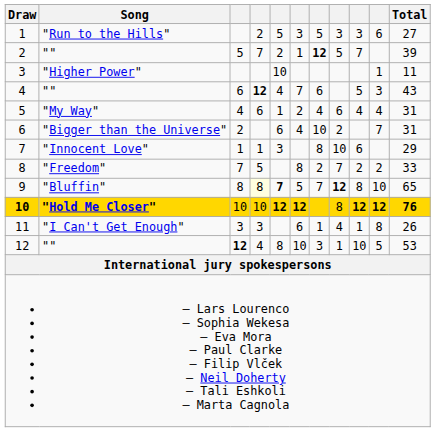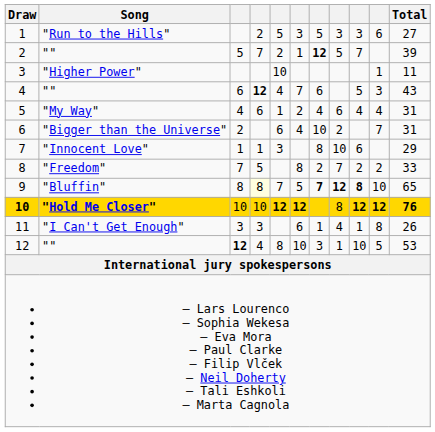(280, 188) bold -> (280, 188) normal
(319, 188) normal -> (319, 188) bold
(359, 188) normal -> (359, 188) bold
